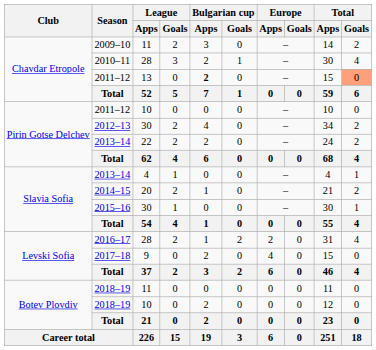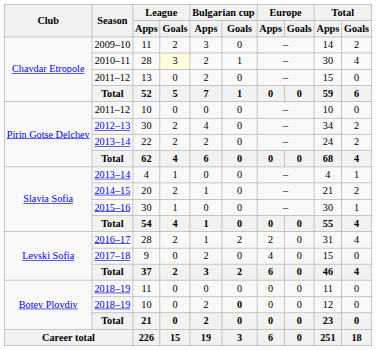(175, 61) no background -> (175, 61) lightyellow background
(206, 77) bold -> (206, 77) normal
(357, 77) lightsalmon background -> (357, 77) no background
(239, 304) normal -> (239, 304) bold
